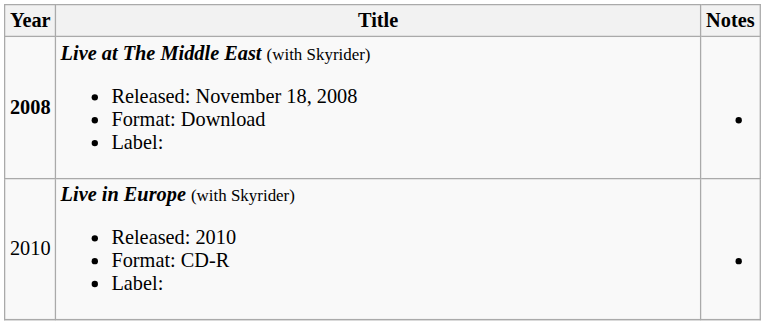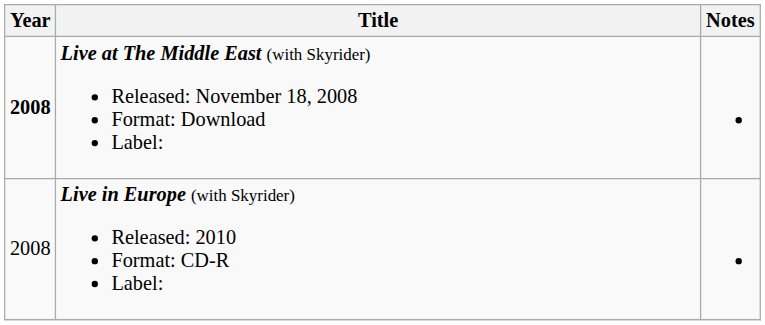(30, 248) 2010 -> (30, 248) 2008
